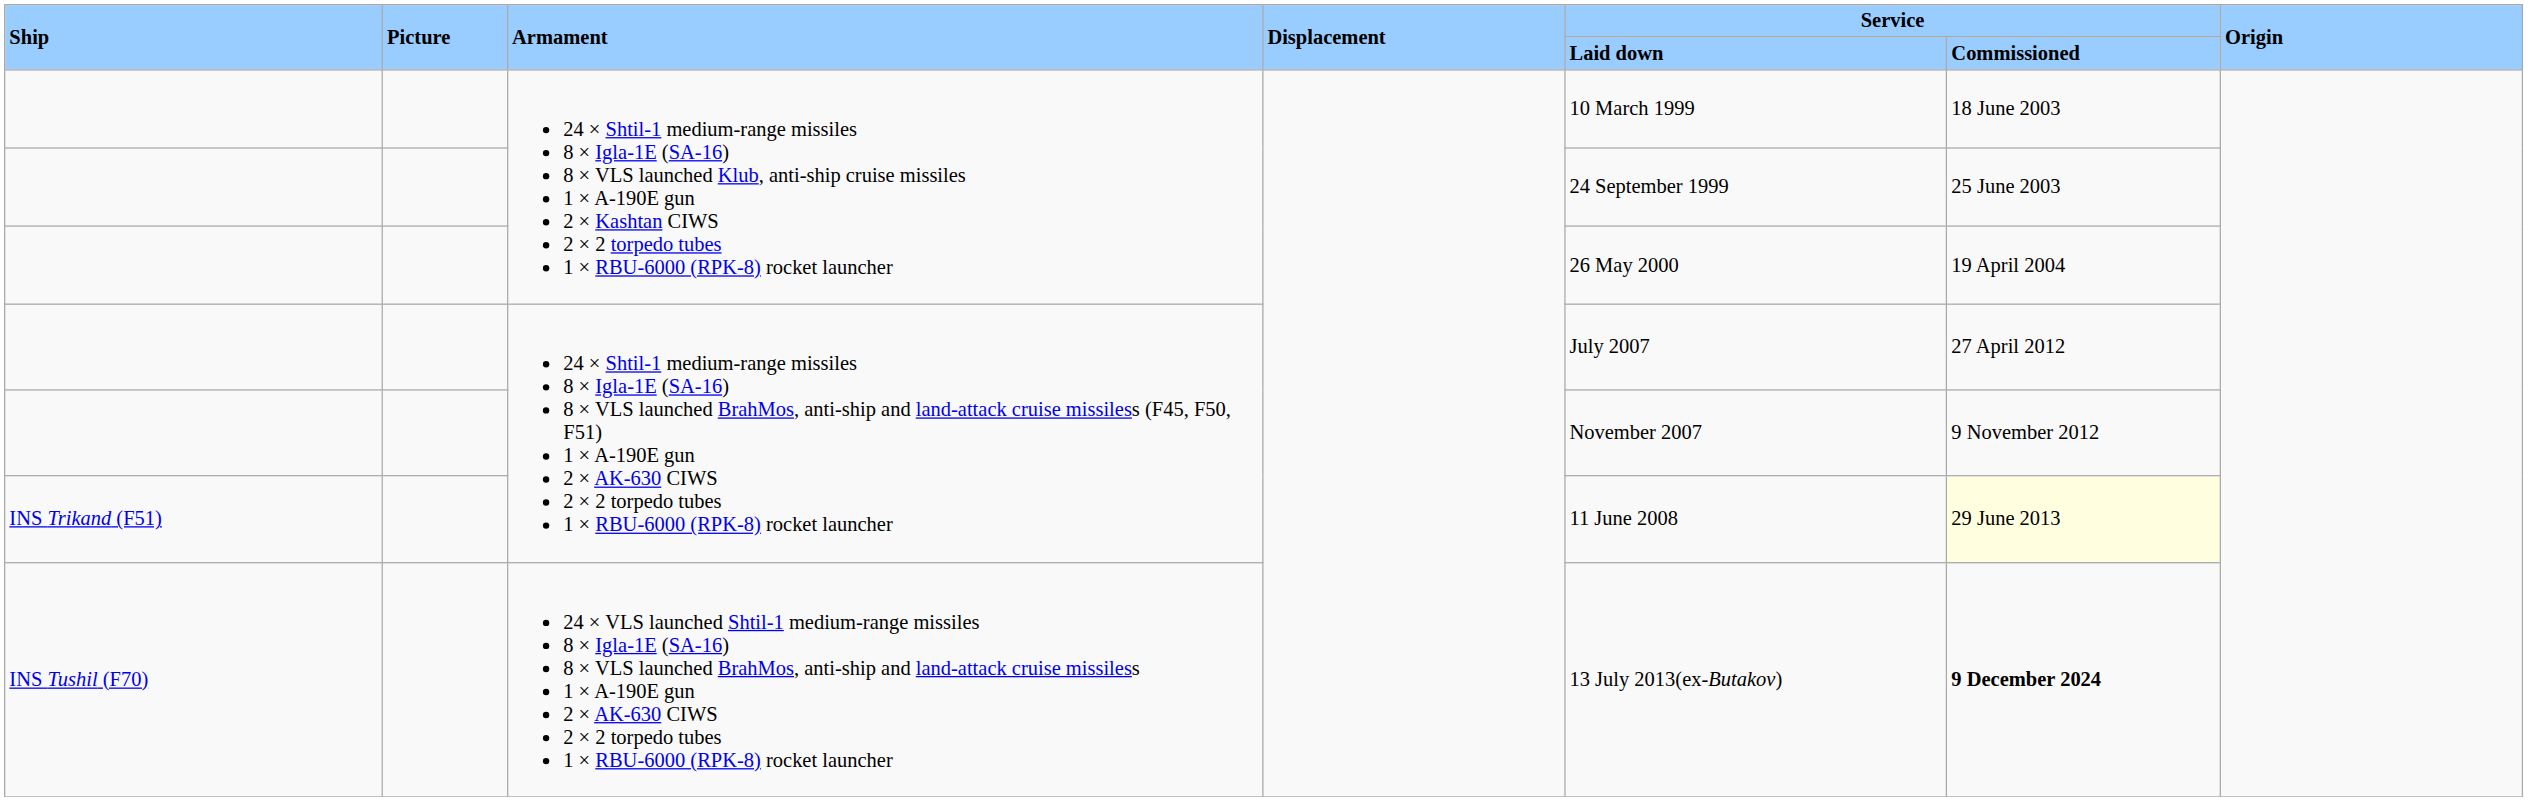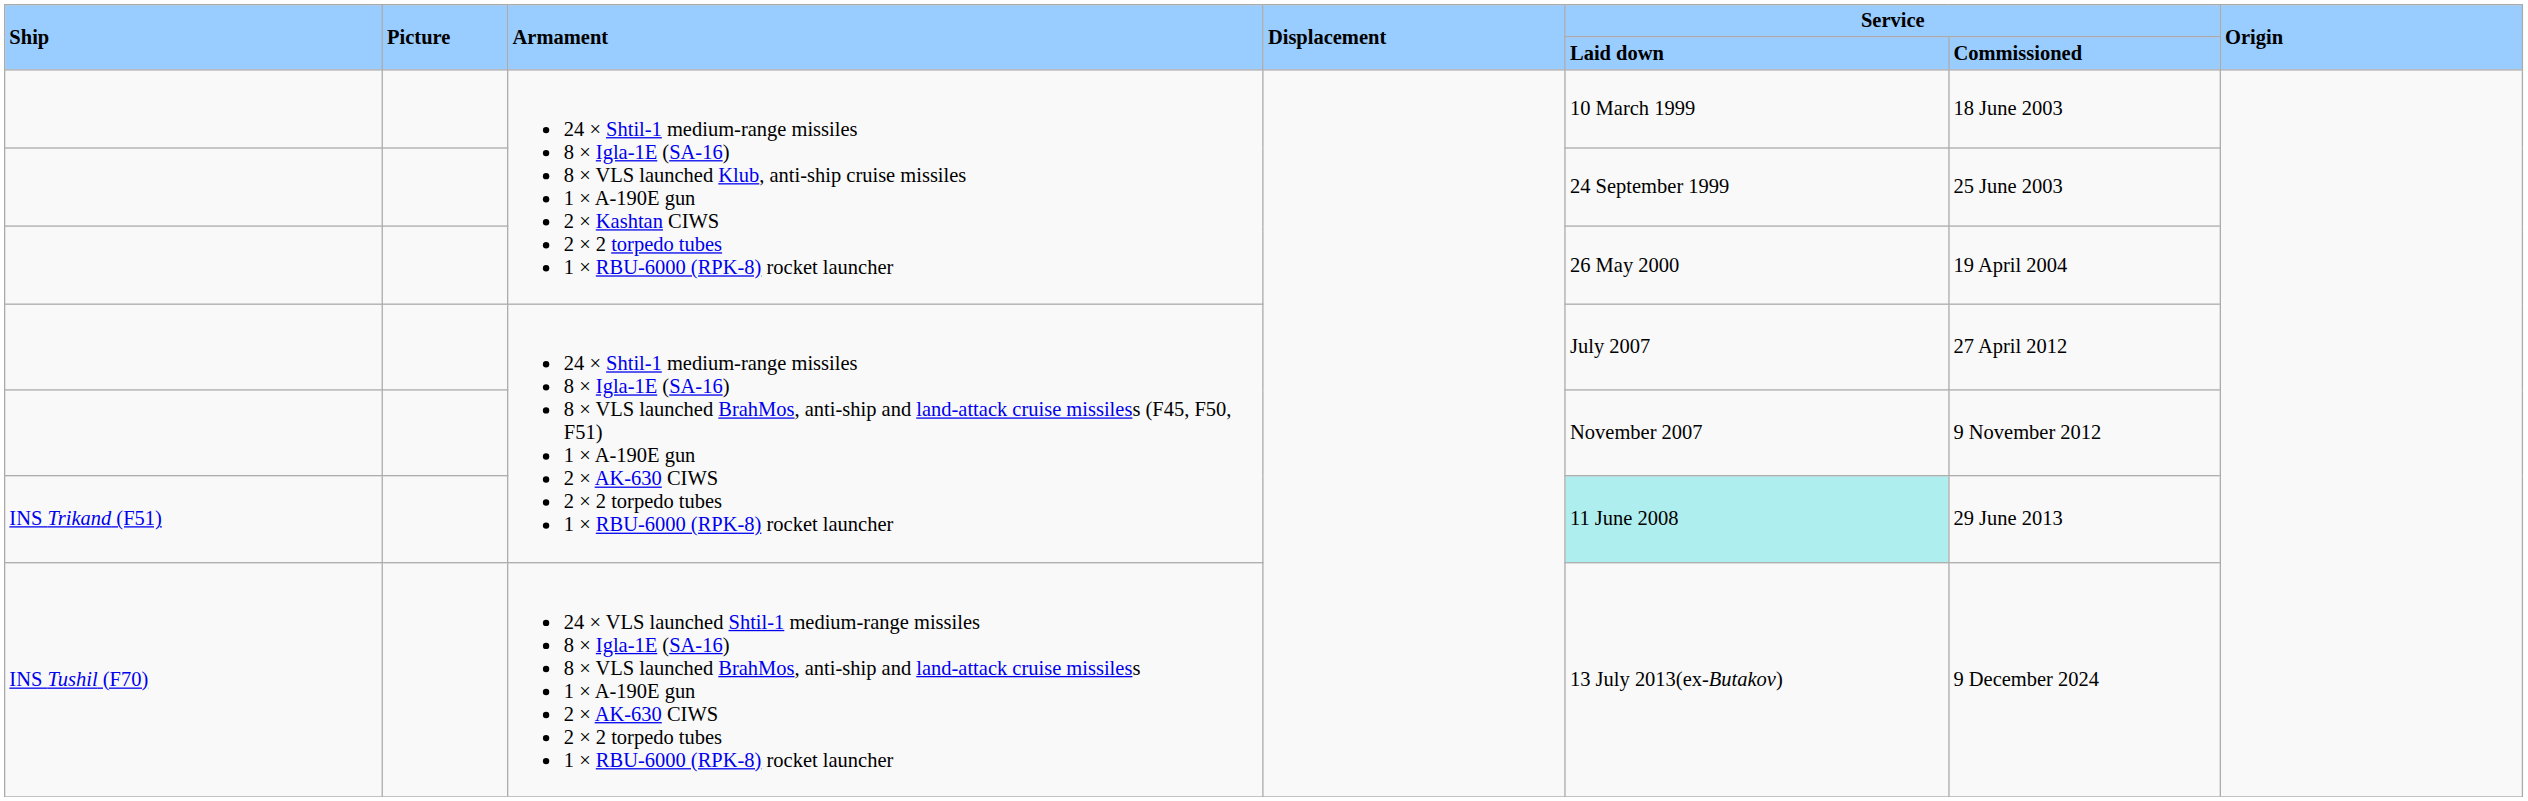(1624, 518) no background -> (1624, 518) paleturquoise background
(2006, 518) lightyellow background -> (2008, 518) no background
(2026, 679) bold -> (2026, 679) normal
